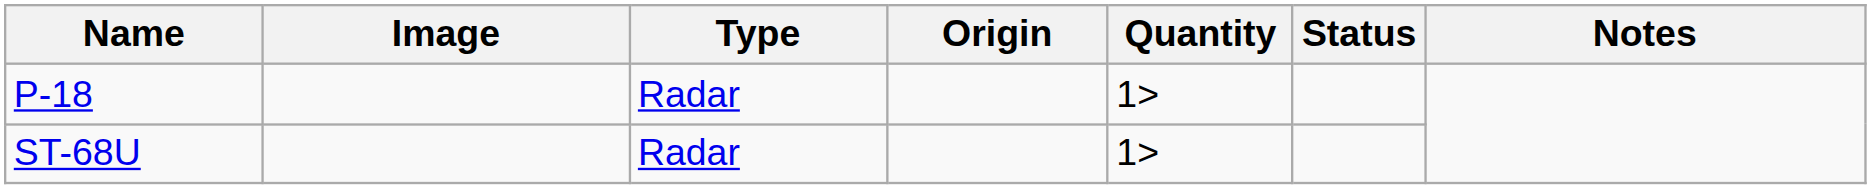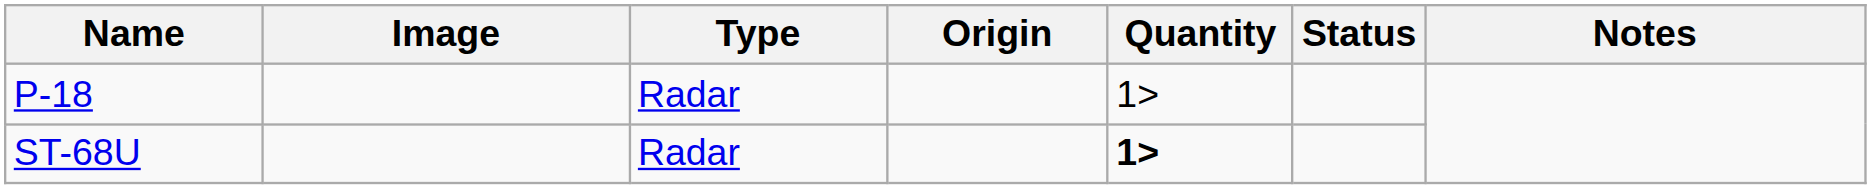(1138, 152) normal -> (1138, 152) bold
